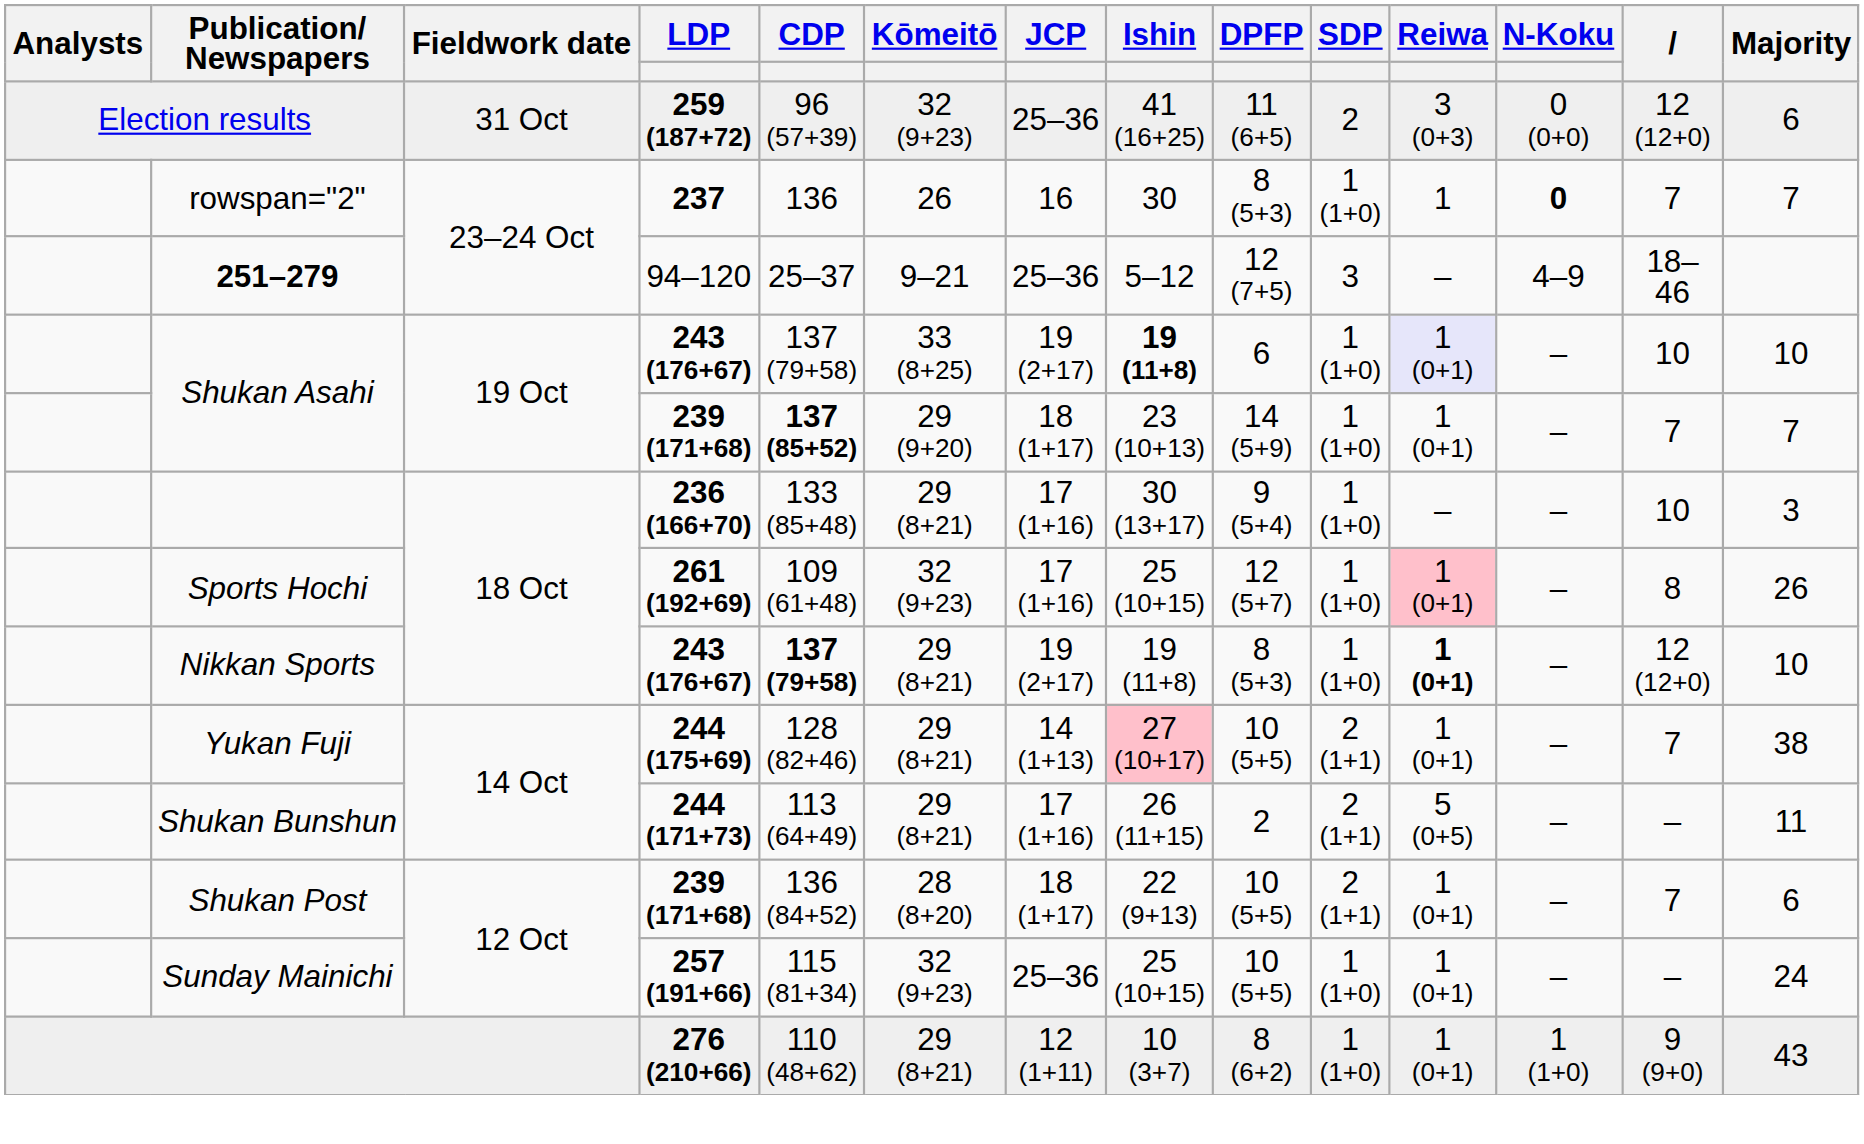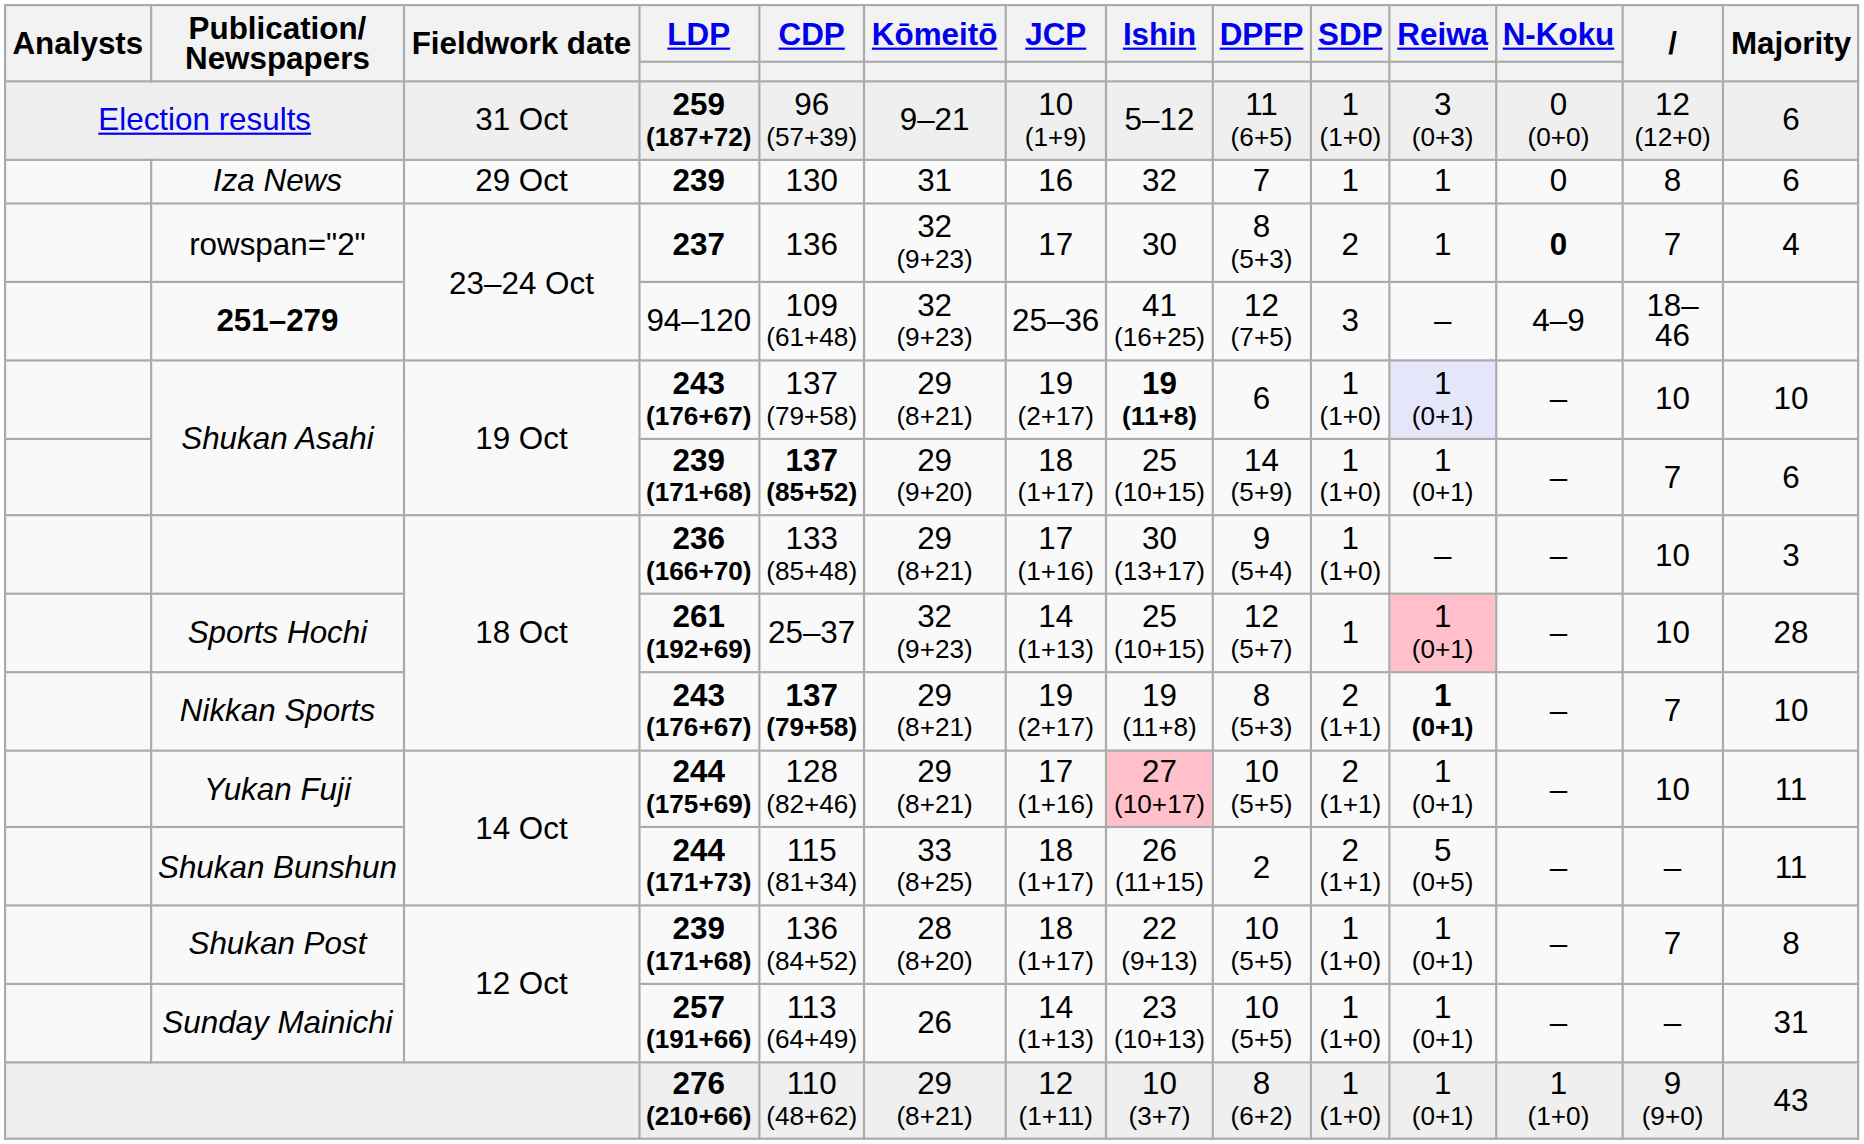(935, 119) 32 (9+23) -> (935, 120) 9–21
(1056, 120) 25–36 -> (1056, 119) 10 (1+9)
(1160, 119) 41 (16+25) -> (1160, 120) 5–12
(1350, 120) 2 -> (1350, 119) 1 (1+0)
+ row: (277, 182)
(935, 198) 26 -> (935, 242) 32 (9+23)
(1056, 198) 16 -> (1056, 243) 17
(1350, 197) 1 (1+0) -> (1350, 243) 2
(1791, 198) 7 -> (1791, 243) 4
(812, 276) 25–37 -> (812, 320) 109 (61+48)
(935, 276) 9–21 -> (935, 320) 32 (9+23)
(1160, 276) 5–12 -> (1160, 320) 41 (16+25)
(935, 353) 33 (8+25) -> (935, 398) 29 (8+21)
(1160, 431) 23 (10+13) -> (1160, 476) 25 (10+15)
(1791, 432) 7 -> (1791, 477) 6
(812, 587) 109 (61+48) -> (812, 633) 25–37
(1056, 587) 17 (1+16) -> (1056, 632) 14 (1+13)
(1350, 587) 1 (1+0) -> (1350, 633) 1
(1673, 588) 8 -> (1673, 633) 10
(1791, 588) 26 -> (1791, 633) 28
(1350, 665) 1 (1+0) -> (1350, 710) 2 (1+1)
(1673, 665) 12 (12+0) -> (1673, 711) 7
(1056, 743) 14 (1+13) -> (1056, 788) 17 (1+16)
(1673, 744) 7 -> (1673, 789) 10
(1791, 744) 38 -> (1791, 789) 11
(812, 821) 113 (64+49) -> (812, 866) 115 (81+34)
(935, 821) 29 (8+21) -> (935, 866) 33 (8+25)
(1056, 821) 17 (1+16) -> (1056, 866) 18 (1+17)
(1350, 898) 2 (1+1) -> (1350, 944) 1 (1+0)
(1791, 900) 6 -> (1791, 945) 8
(812, 976) 115 (81+34) -> (812, 1022) 113 (64+49)
(935, 976) 32 (9+23) -> (935, 1023) 26
(1056, 977) 25–36 -> (1056, 1022) 14 (1+13)
(1160, 976) 25 (10+15) -> (1160, 1022) 23 (10+13)
(1791, 977) 24 -> (1791, 1023) 31
